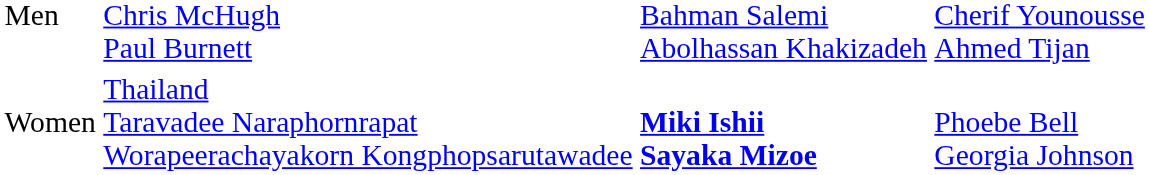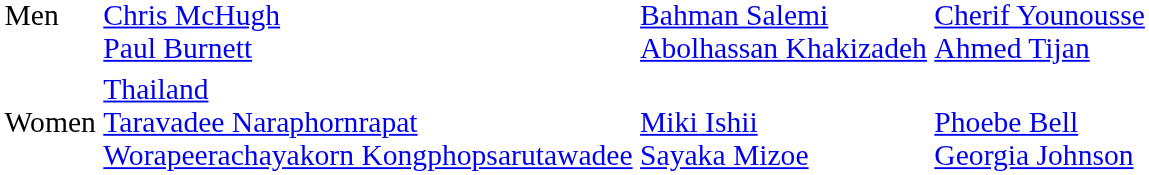(728, 139) bold -> (724, 139) normal
